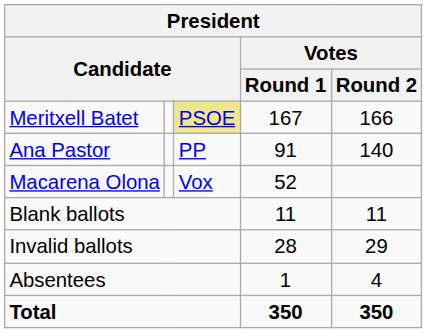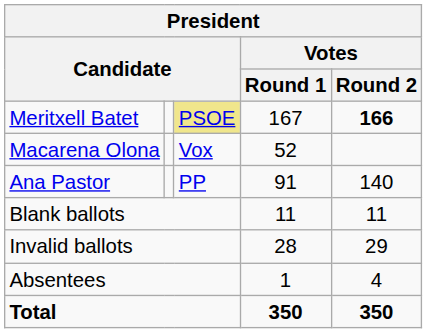(376, 118) normal -> (376, 118) bold
rows swapped: (60, 150) <-> (85, 182)
